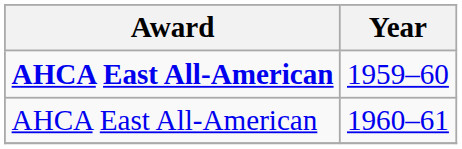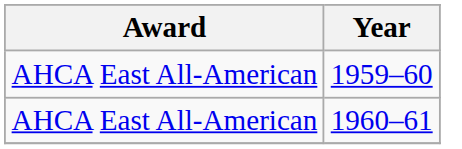(173, 73) bold -> (164, 73) normal
